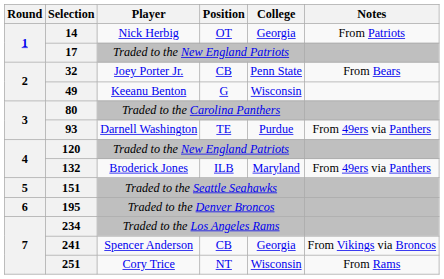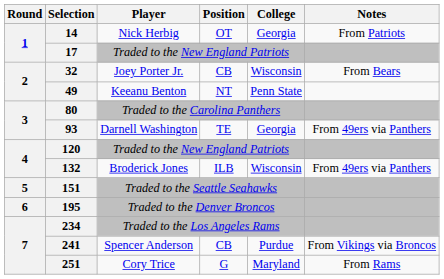(276, 71) Penn State -> (276, 71) Wisconsin
(224, 91) G -> (224, 91) NT
(276, 91) Wisconsin -> (276, 91) Penn State
(276, 129) Purdue -> (276, 129) Georgia
(276, 168) Maryland -> (276, 168) Wisconsin
(276, 245) Georgia -> (276, 245) Purdue
(224, 264) NT -> (224, 264) G
(276, 264) Wisconsin -> (276, 264) Maryland
